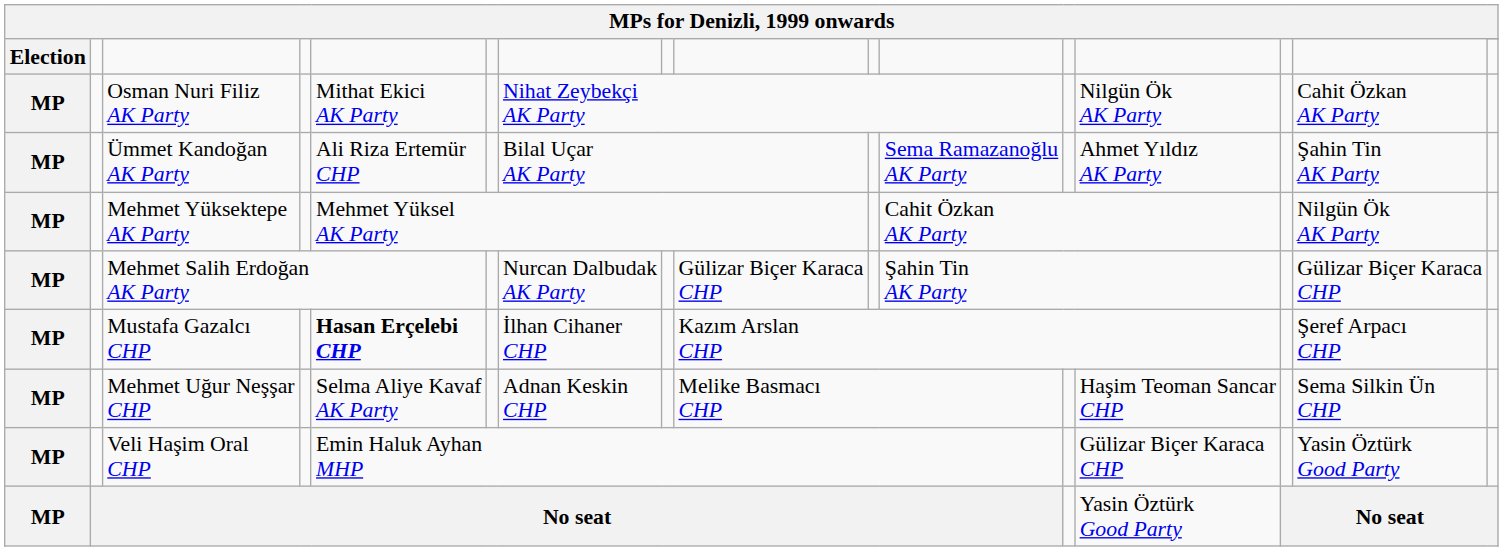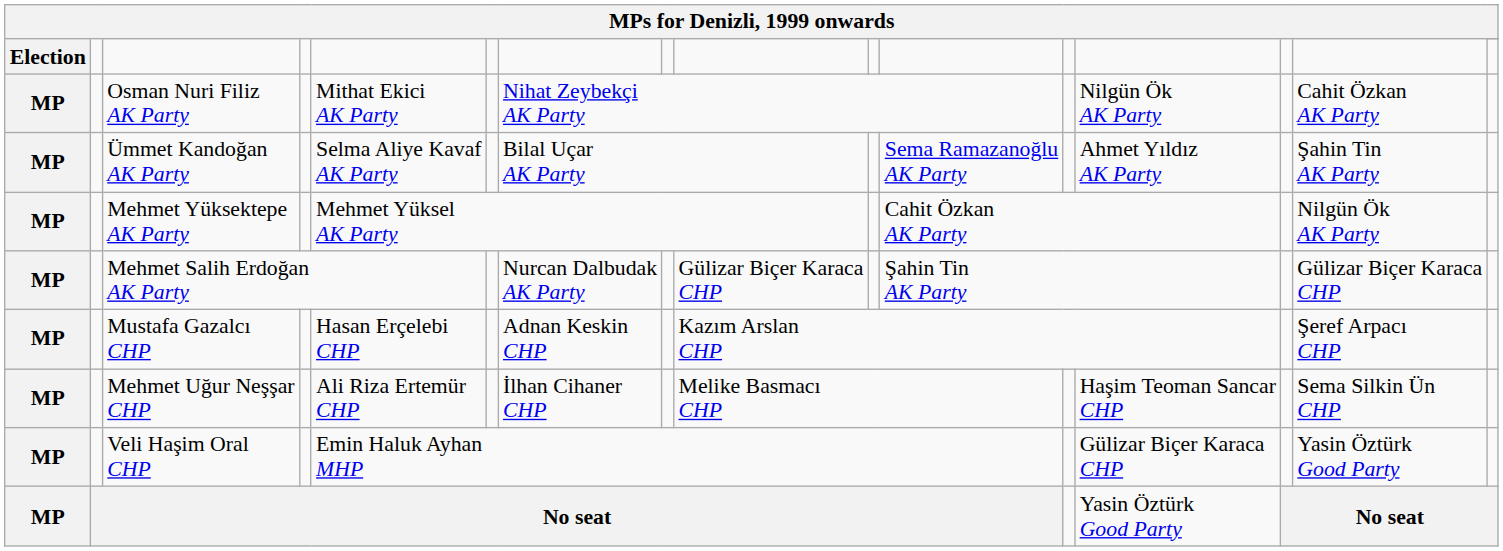(391, 162) Ali Riza Ertemür CHP -> (399, 162) Selma Aliye Kavaf AK Party
(387, 338) bold -> (382, 338) normal
(563, 338) İlhan Cihaner CHP -> (566, 338) Adnan Keskin CHP
(399, 397) Selma Aliye Kavaf AK Party -> (391, 397) Ali Riza Ertemür CHP
(566, 397) Adnan Keskin CHP -> (563, 397) İlhan Cihaner CHP
